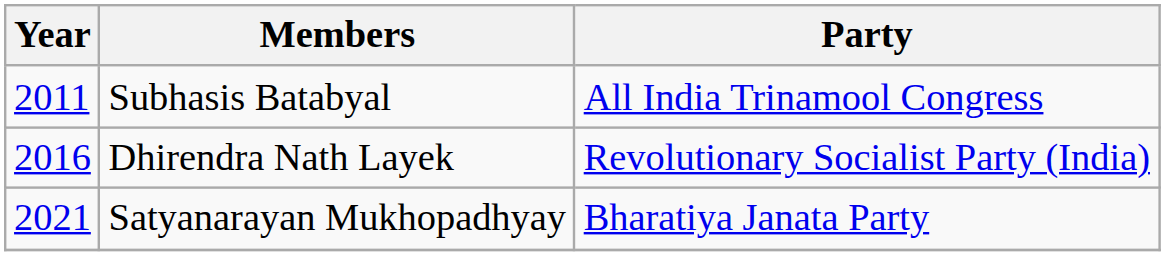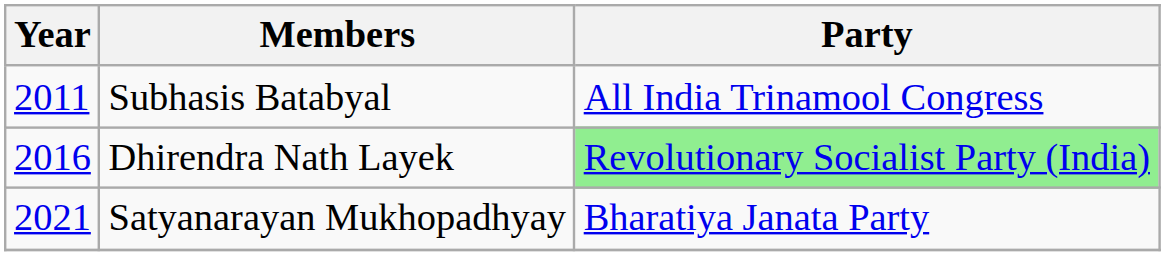(867, 156) no background -> (867, 156) lightgreen background
